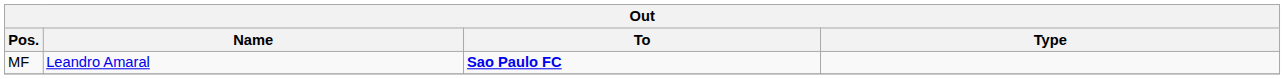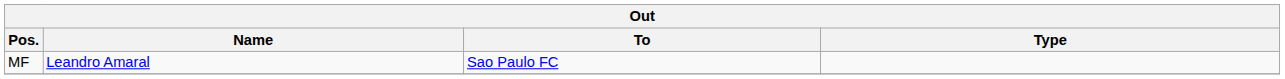(514, 63) bold -> (513, 63) normal
